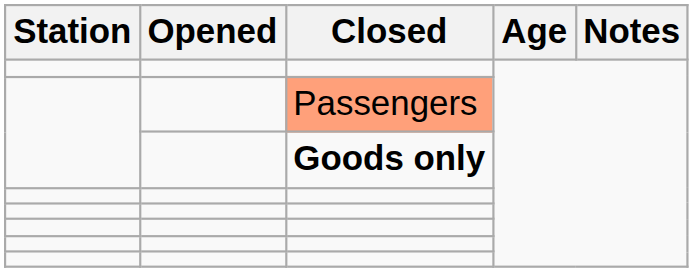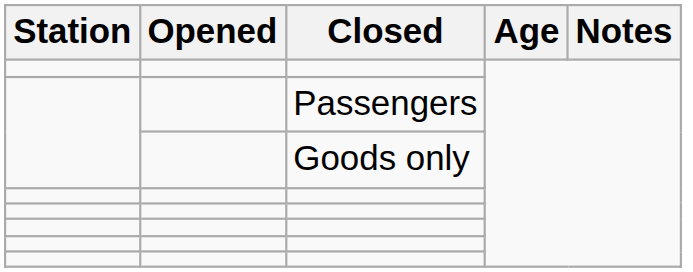(385, 103) lightsalmon background -> (385, 103) no background
(389, 158) bold -> (382, 158) normal
